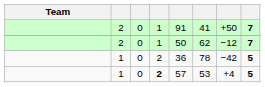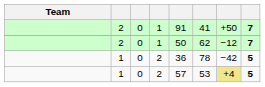(159, 74) bold -> (159, 74) normal
(229, 74) no background -> (229, 74) khaki background
